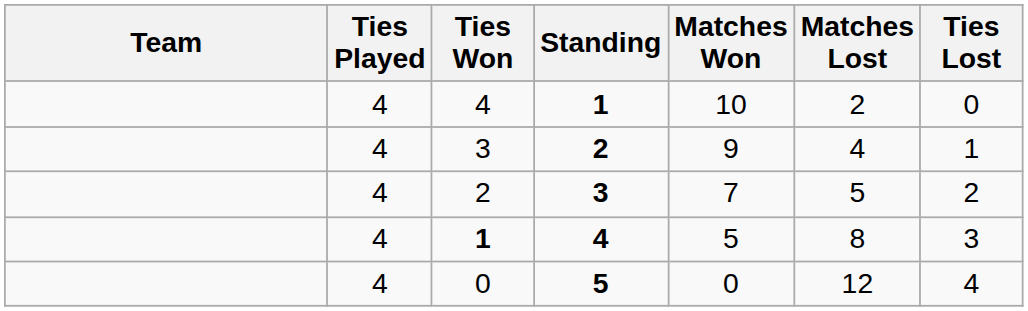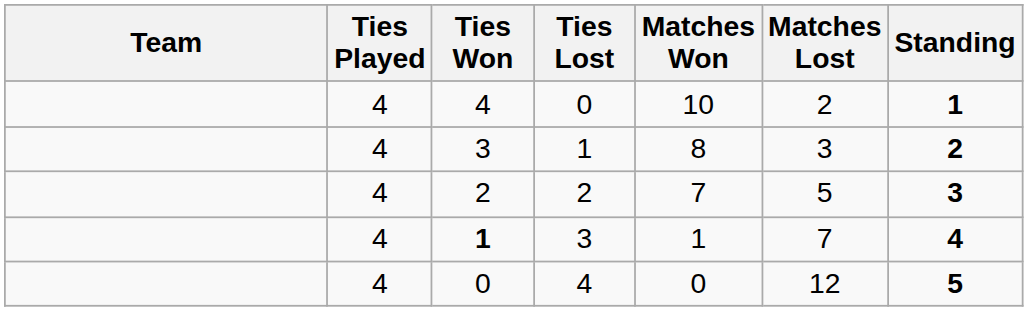columns swapped: (971, 42) <-> (601, 42)
(731, 148) 9 -> (698, 148) 8
(857, 148) 4 -> (825, 148) 3
(731, 238) 5 -> (698, 238) 1
(857, 238) 8 -> (825, 238) 7
